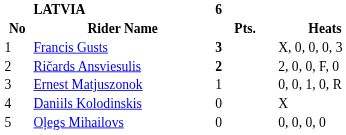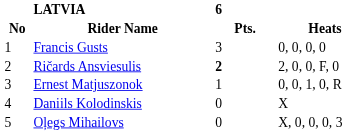(219, 47) bold -> (219, 47) normal
(310, 47) X, 0, 0, 0, 3 -> (302, 47) 0, 0, 0, 0
(302, 122) 0, 0, 0, 0 -> (310, 122) X, 0, 0, 0, 3
